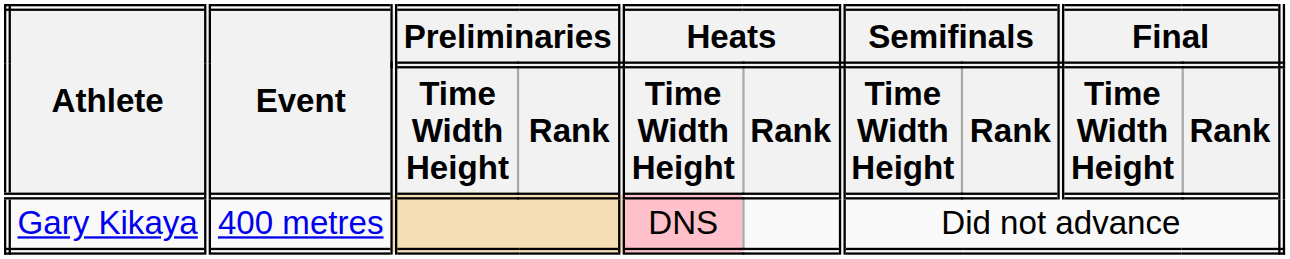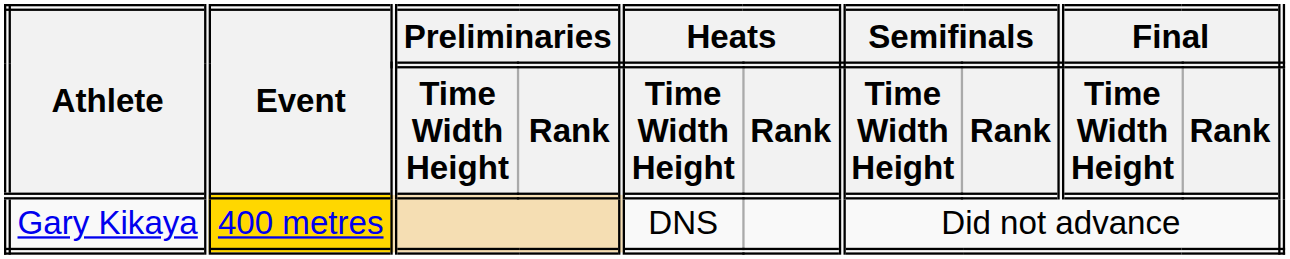(301, 224) no background -> (301, 224) gold background
(683, 224) pink background -> (683, 224) no background
